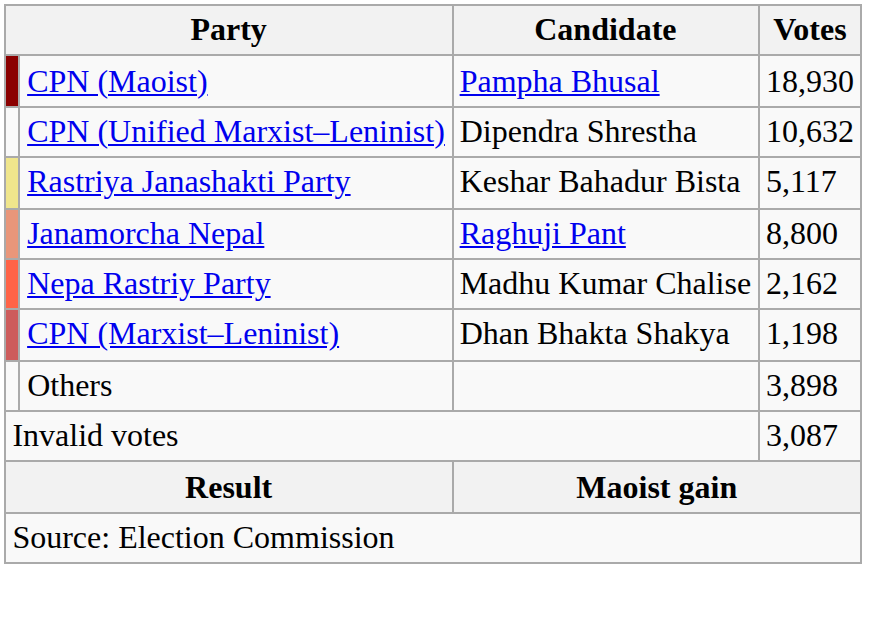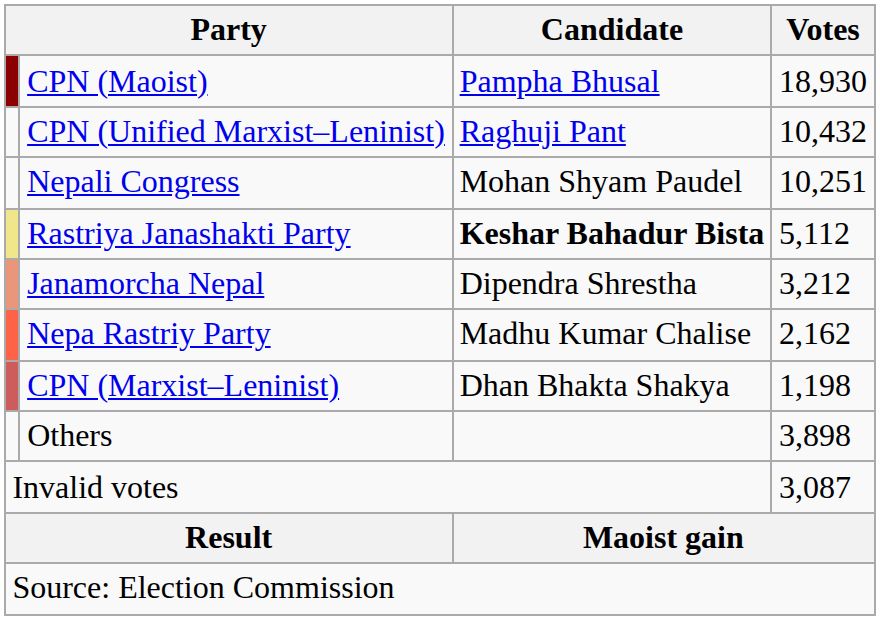(578, 131) Dipendra Shrestha -> (543, 131) Raghuji Pant
(810, 131) 10,632 -> (823, 131) 10,432
+ row: (133, 182)
(600, 182) normal -> (612, 232) bold
(801, 182) 5,117 -> (814, 232) 5,112
(543, 232) Raghuji Pant -> (578, 283) Dipendra Shrestha
(802, 232) 8,800 -> (815, 283) 3,212
